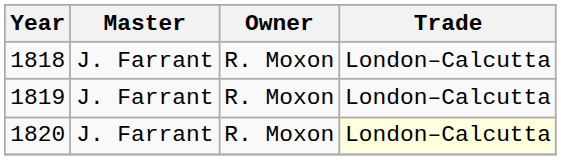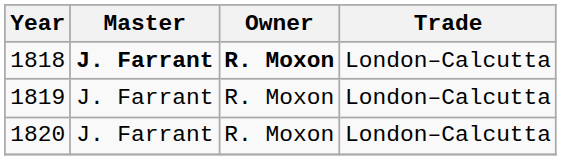(145, 61) normal -> (145, 61) bold
(279, 61) normal -> (279, 61) bold
(448, 135) lightyellow background -> (448, 135) no background
